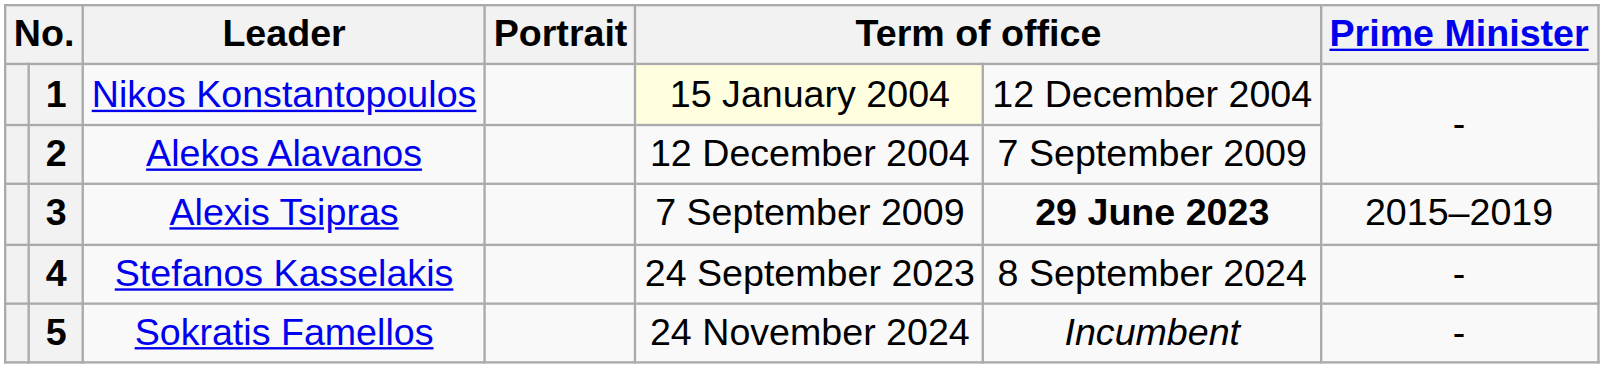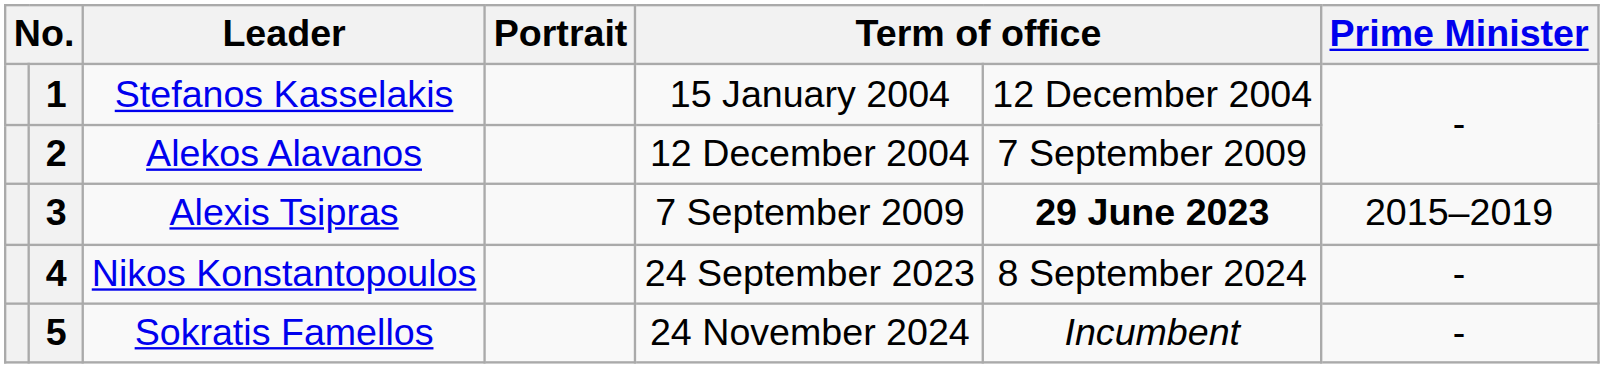(284, 93) Nikos Konstantopoulos -> (284, 93) Stefanos Kasselakis
(810, 93) lightyellow background -> (810, 93) no background
(284, 272) Stefanos Kasselakis -> (284, 272) Nikos Konstantopoulos
